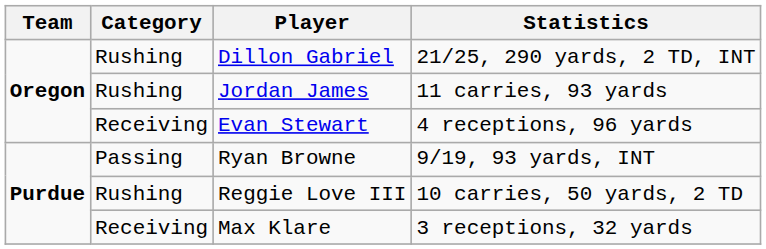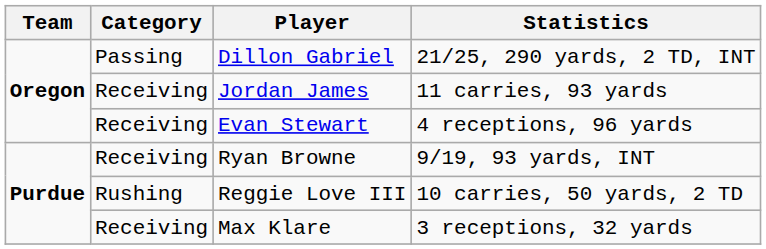(139, 57) Rushing -> (139, 57) Passing
(139, 91) Rushing -> (152, 91) Receiving
(139, 159) Passing -> (152, 159) Receiving
